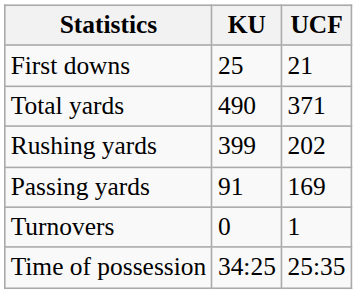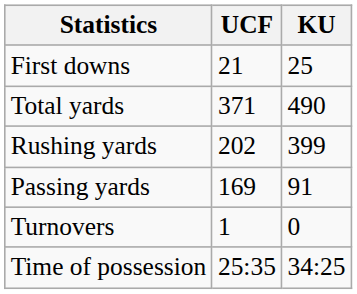columns swapped: (317, 25) <-> (247, 25)
